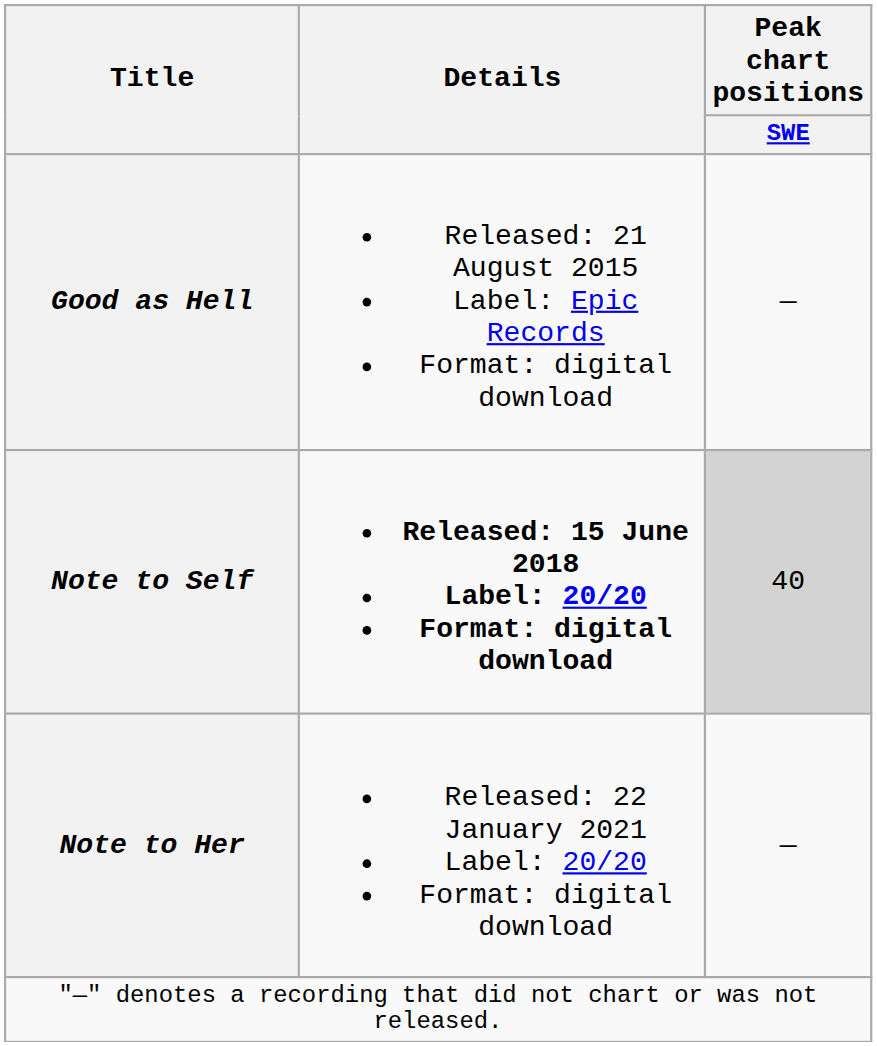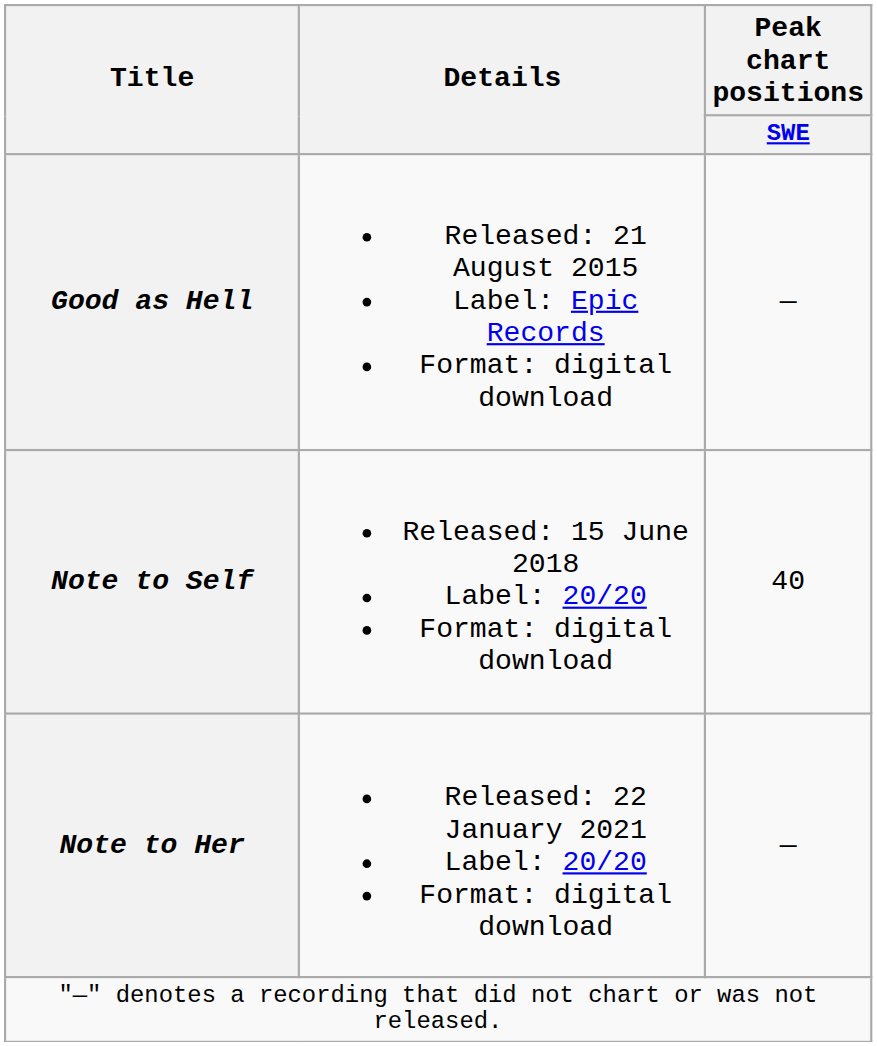(502, 598) bold -> (502, 598) normal
(788, 582) lightgrey background -> (788, 582) no background
